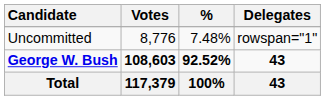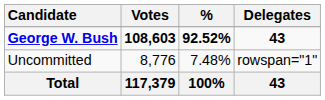rows swapped: (63, 60) <-> (50, 38)
